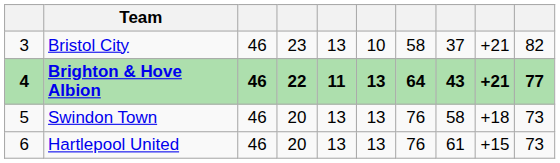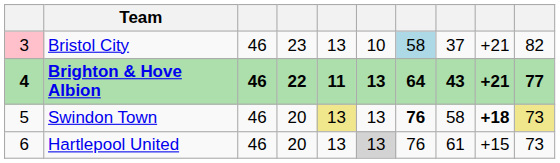(24, 44) no background -> (24, 44) pink background
(416, 44) no background -> (416, 44) lightblue background
(337, 117) no background -> (337, 117) khaki background
(416, 117) normal -> (416, 117) bold
(495, 117) normal -> (495, 117) bold
(535, 117) no background -> (535, 117) khaki background
(376, 144) no background -> (376, 144) lightgrey background
